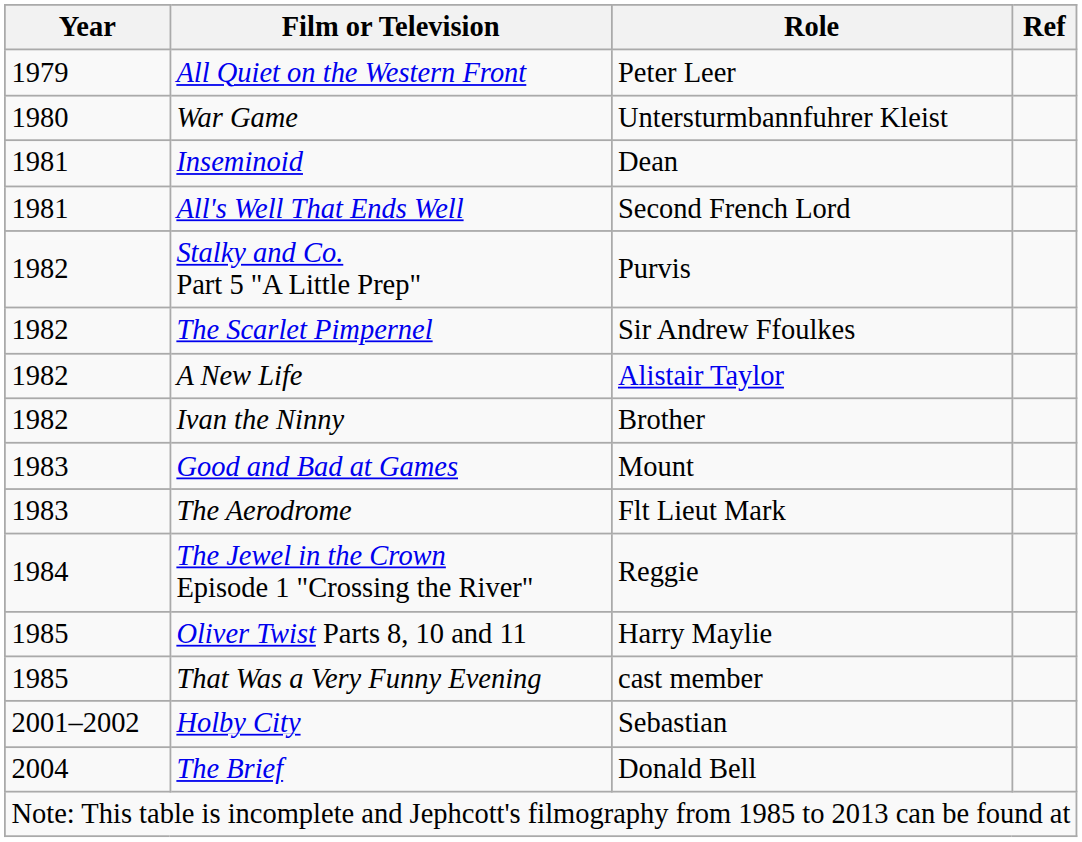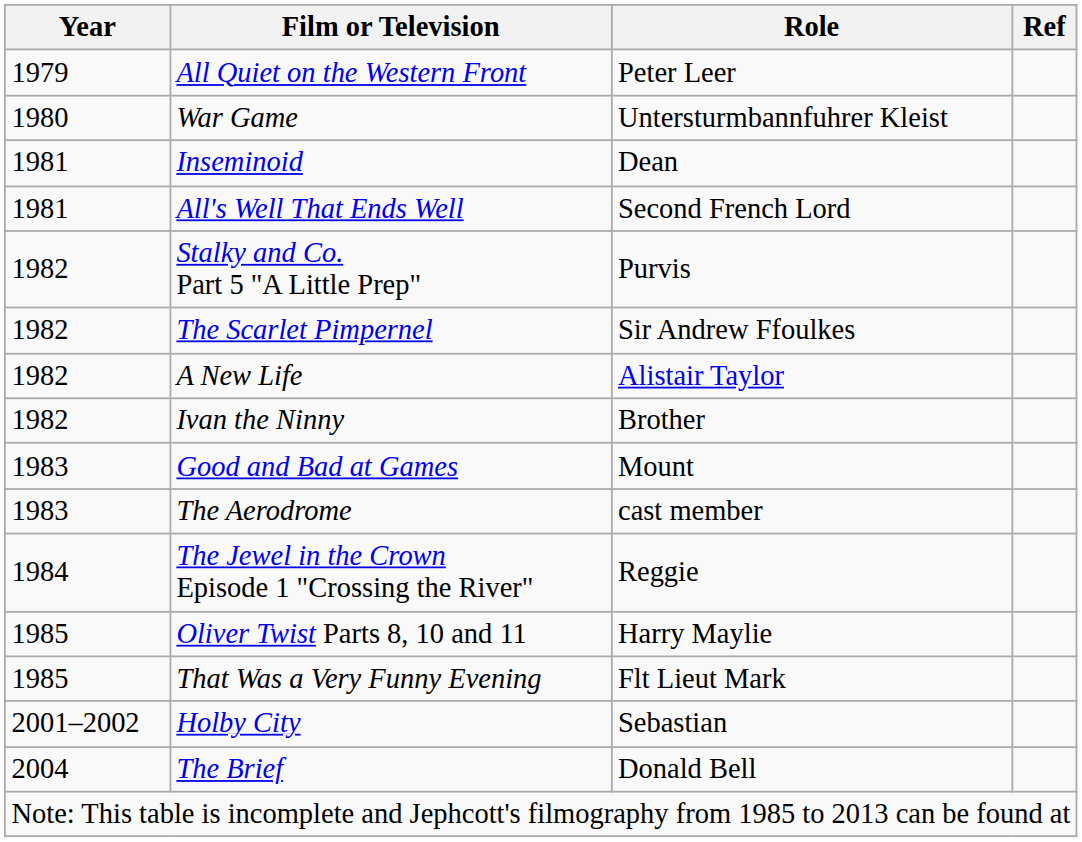(702, 510) Flt Lieut Mark -> (690, 510) cast member
(690, 678) cast member -> (702, 678) Flt Lieut Mark
